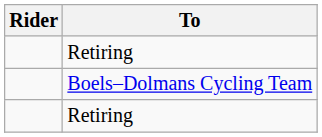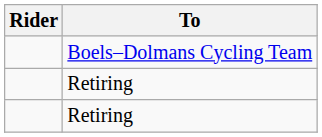(100, 52) Retiring -> (190, 52) Boels–Dolmans Cycling Team
(190, 83) Boels–Dolmans Cycling Team -> (100, 83) Retiring
